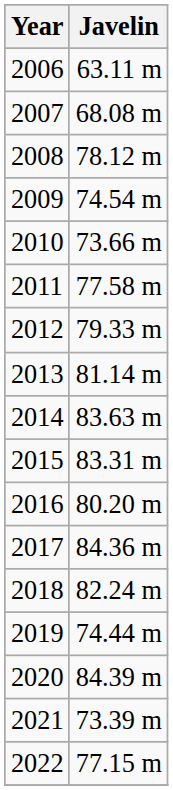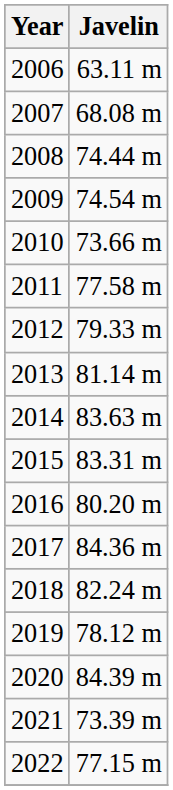(119, 156) 78.12 m -> (119, 156) 74.44 m
(119, 633) 74.44 m -> (119, 633) 78.12 m
